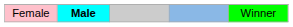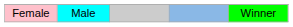(83, 13) bold -> (83, 13) normal
